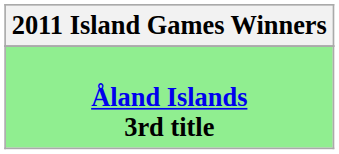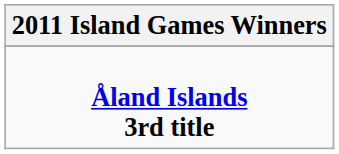(169, 111) lightgreen background -> (169, 111) no background
